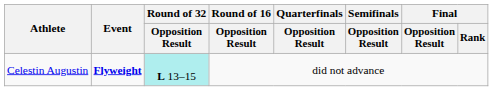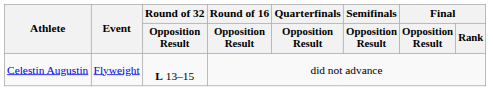(118, 70) bold -> (117, 70) normal
(177, 76) paleturquoise background -> (175, 76) no background
